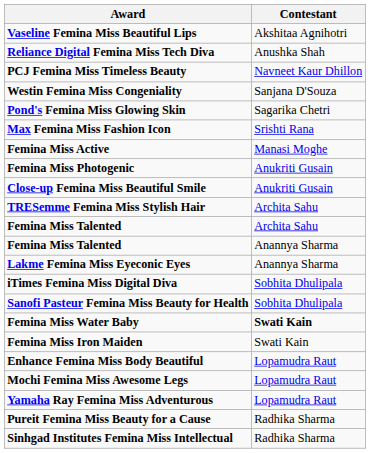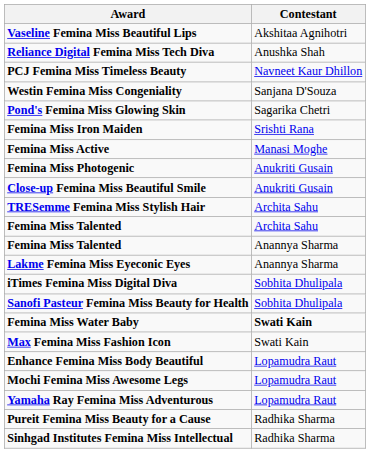(89, 129) Max Femina Miss Fashion Icon -> (75, 129) Femina Miss Iron Maiden
(75, 341) Femina Miss Iron Maiden -> (89, 341) Max Femina Miss Fashion Icon
